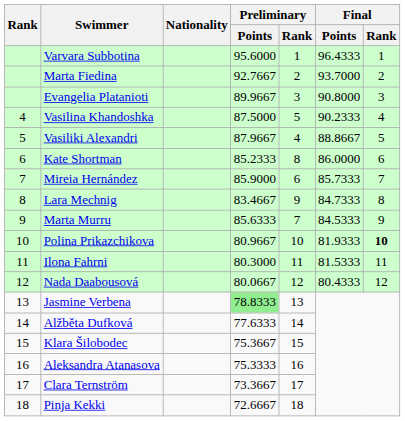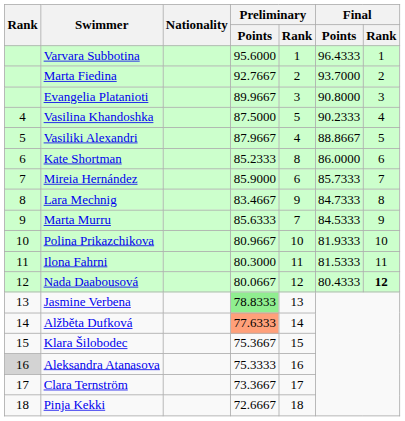(381, 240) bold -> (381, 240) normal
(381, 281) normal -> (381, 281) bold
(255, 323) no background -> (255, 323) lightsalmon background
(23, 364) no background -> (23, 364) lightgrey background
